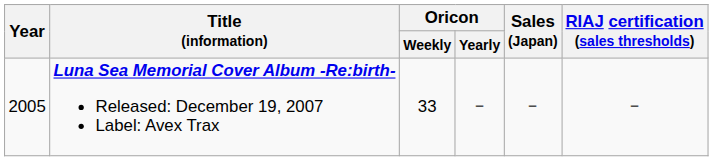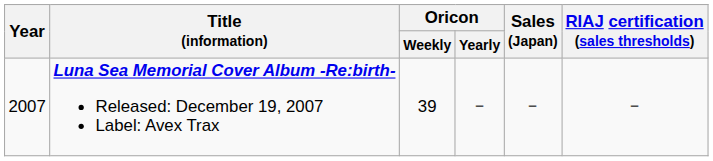(27, 106) 2005 -> (27, 106) 2007
(427, 106) 33 -> (427, 106) 39
